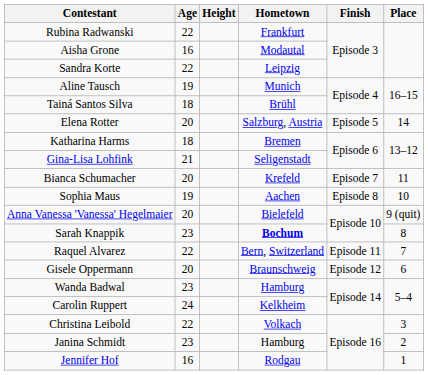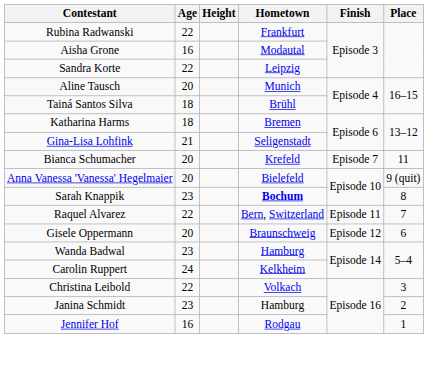(187, 86) 19 -> (187, 86) 20
- row: (90, 123)
- row: (90, 196)
